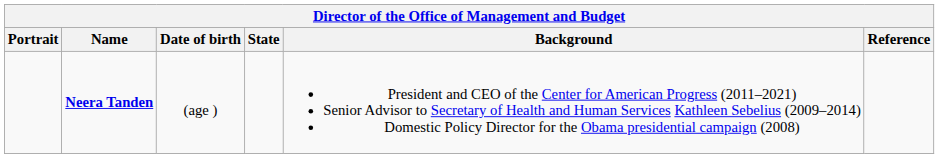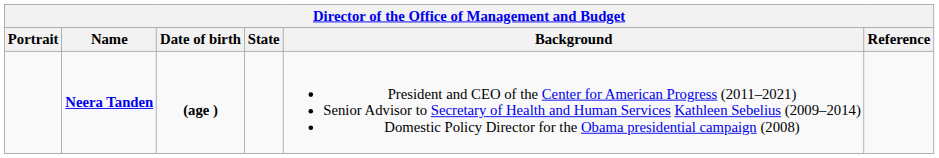(200, 110) normal -> (200, 110) bold
